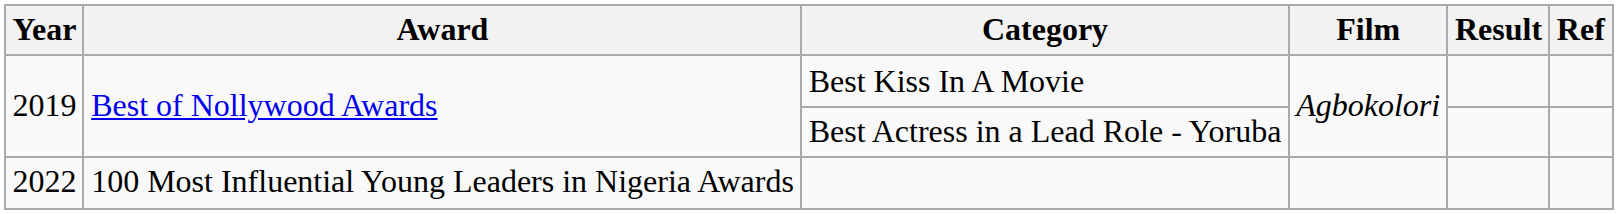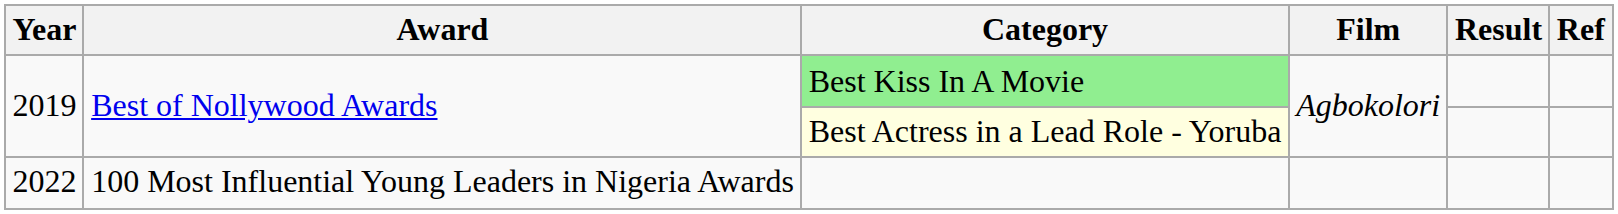(946, 80) no background -> (946, 80) lightgreen background
(1045, 131) no background -> (1045, 131) lightyellow background
